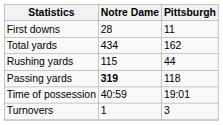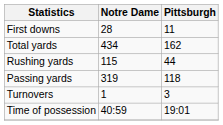(109, 78) bold -> (109, 78) normal
rows swapped: (30, 111) <-> (51, 95)
